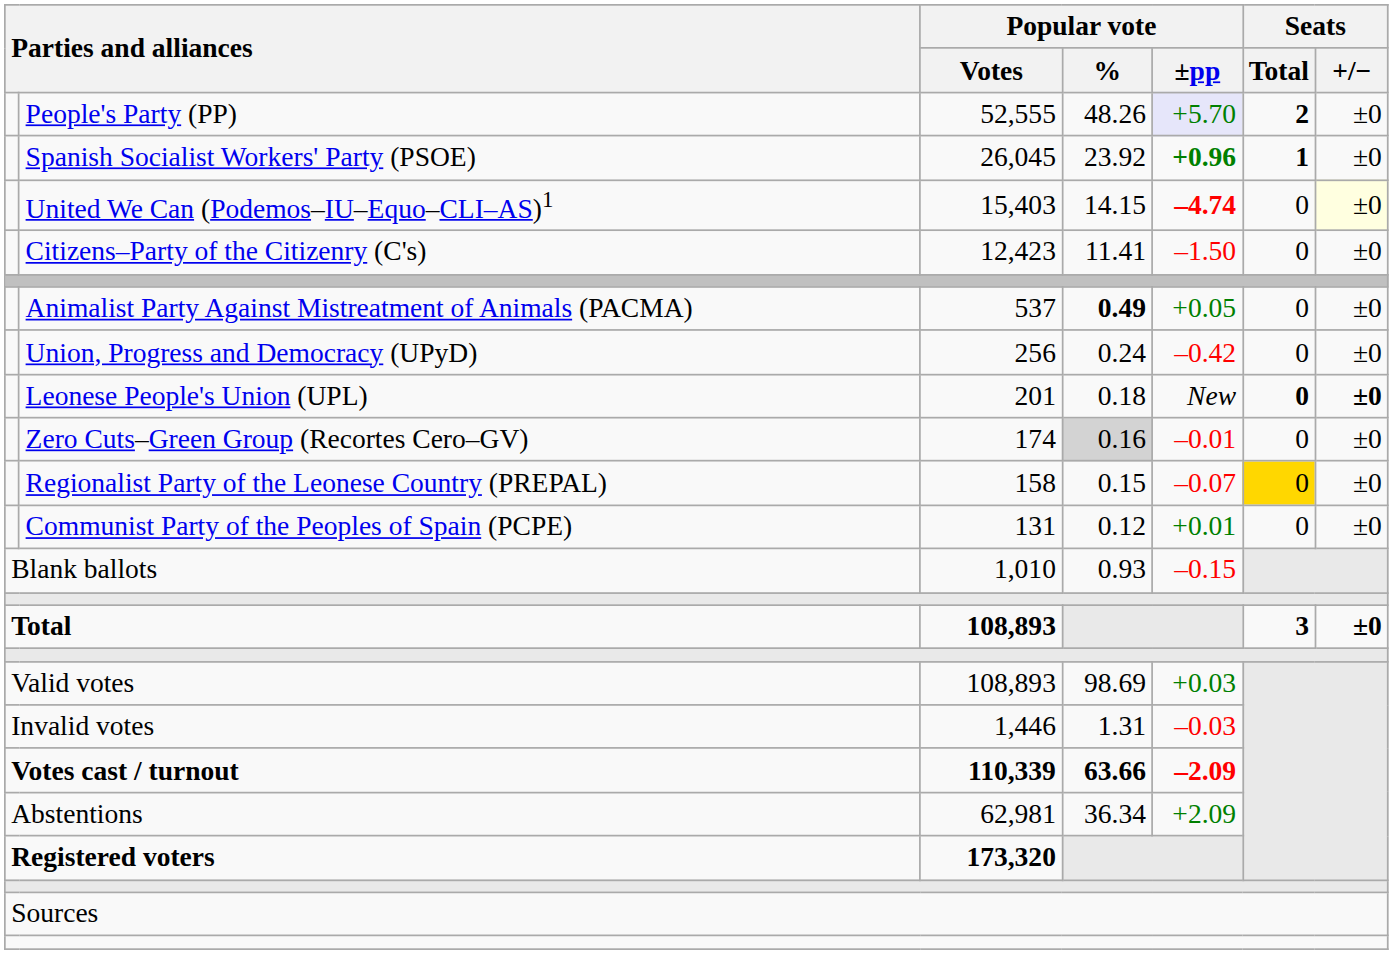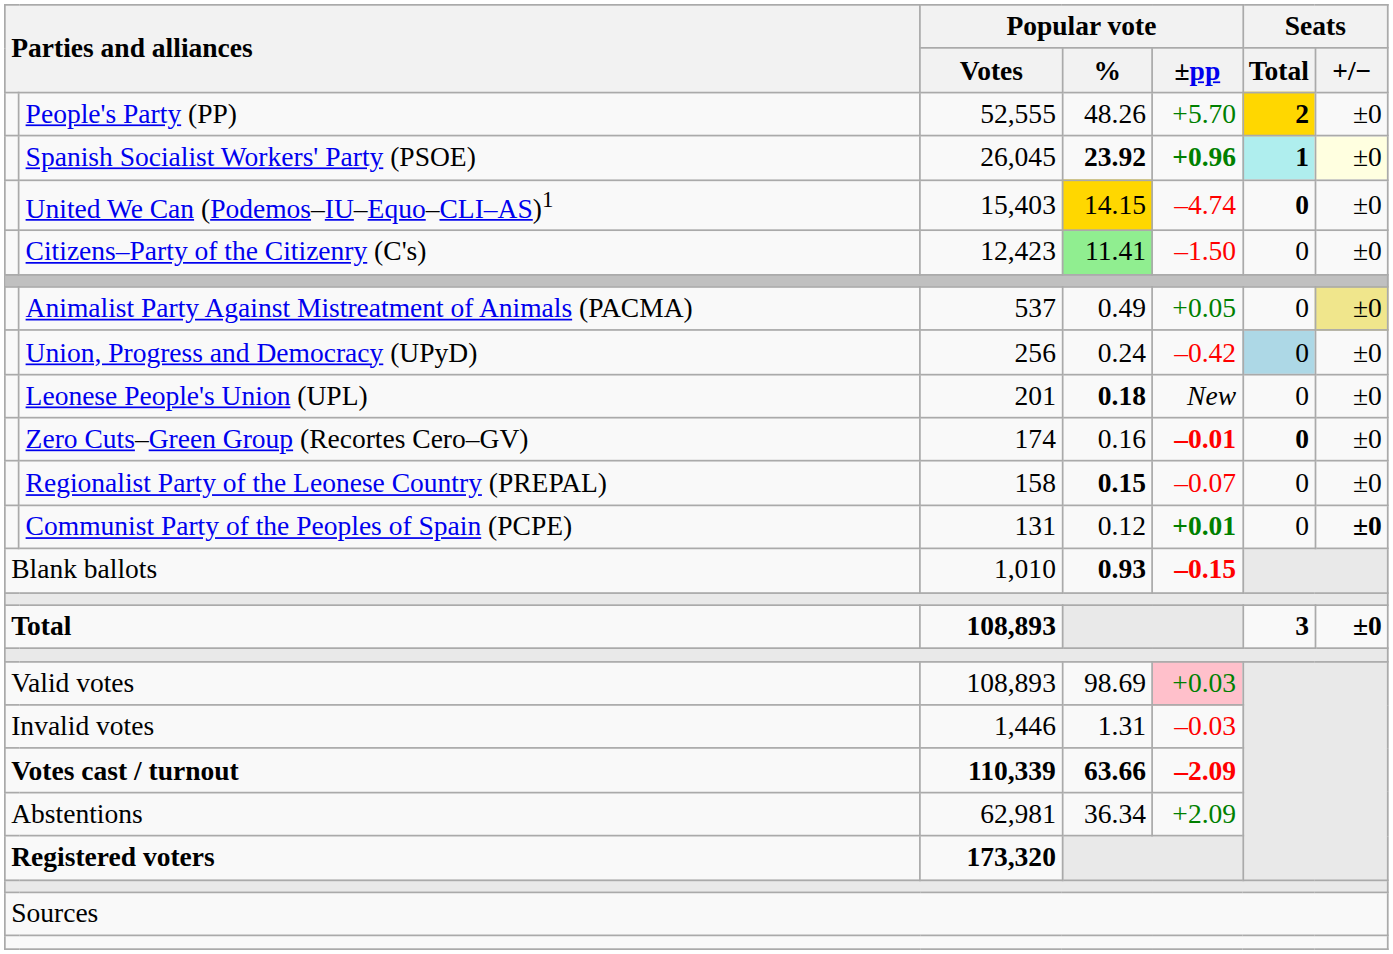(1204, 113) lavender background -> (1204, 113) no background
(1302, 113) no background -> (1302, 113) gold background
(1115, 157) normal -> (1115, 157) bold
(1302, 157) no background -> (1302, 157) paleturquoise background
(1367, 157) no background -> (1367, 157) lightyellow background
(1115, 204) no background -> (1115, 204) gold background
(1205, 204) bold -> (1205, 204) normal
(1302, 204) normal -> (1302, 204) bold
(1367, 204) lightyellow background -> (1367, 204) no background
(1116, 251) no background -> (1116, 251) lightgreen background
(1122, 308) bold -> (1122, 308) normal
(1367, 308) no background -> (1367, 308) khaki background
(1302, 351) no background -> (1302, 351) lightblue background
(1122, 395) normal -> (1122, 395) bold
(1302, 395) bold -> (1302, 395) normal
(1367, 395) bold -> (1367, 395) normal
(1122, 439) lightgrey background -> (1122, 439) no background
(1205, 439) normal -> (1205, 439) bold
(1302, 439) normal -> (1302, 439) bold
(1122, 482) normal -> (1122, 482) bold
(1302, 482) gold background -> (1302, 482) no background
(1204, 526) normal -> (1204, 526) bold
(1367, 526) normal -> (1367, 526) bold
(1122, 570) normal -> (1122, 570) bold
(1205, 570) normal -> (1205, 570) bold
(1204, 682) no background -> (1204, 682) pink background
